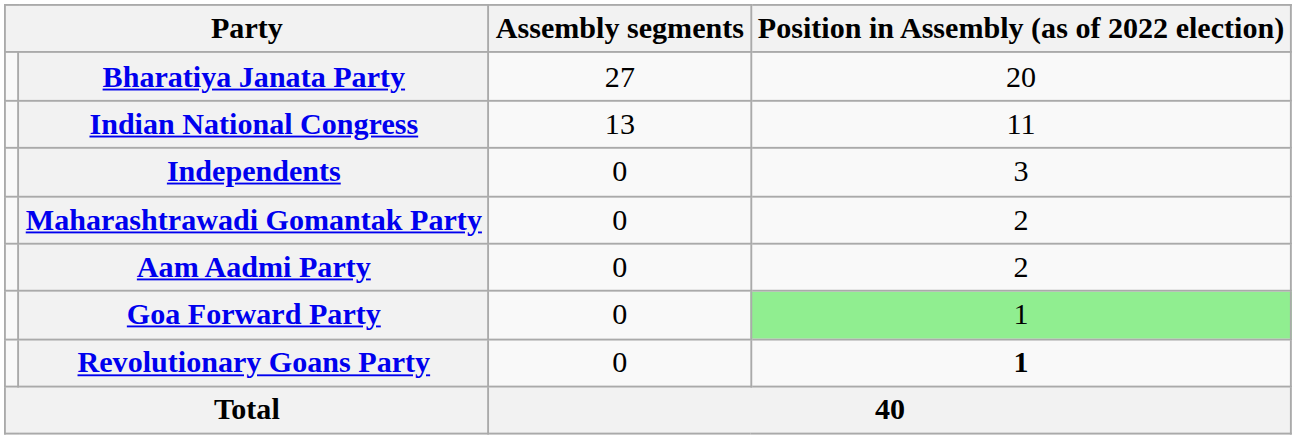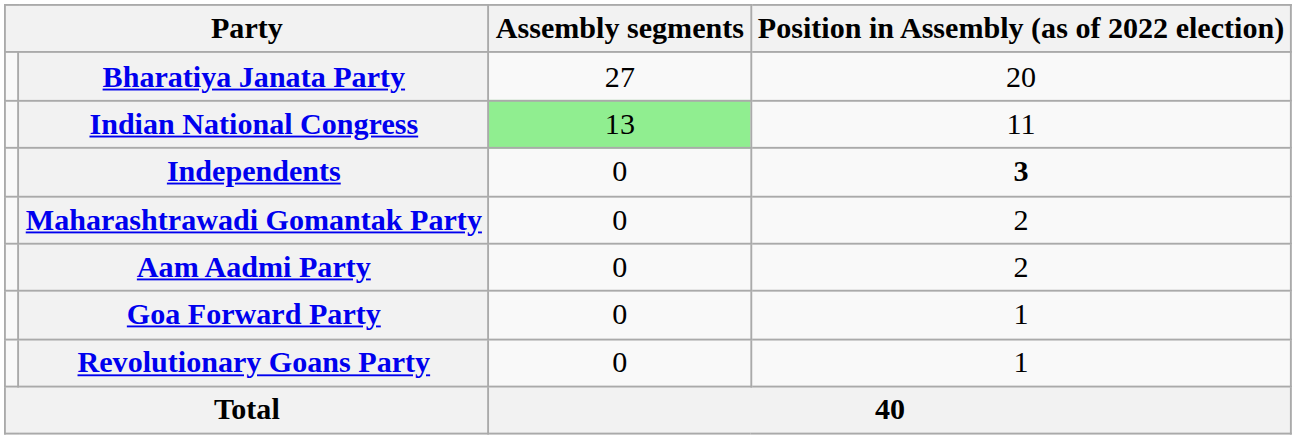(620, 123) no background -> (620, 123) lightgreen background
(1021, 171) normal -> (1021, 171) bold
(1021, 314) lightgreen background -> (1021, 314) no background
(1021, 362) bold -> (1021, 362) normal
